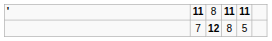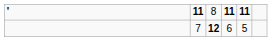(229, 28) 8 -> (229, 28) 6
